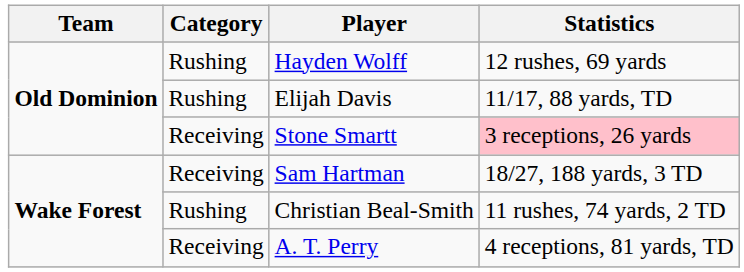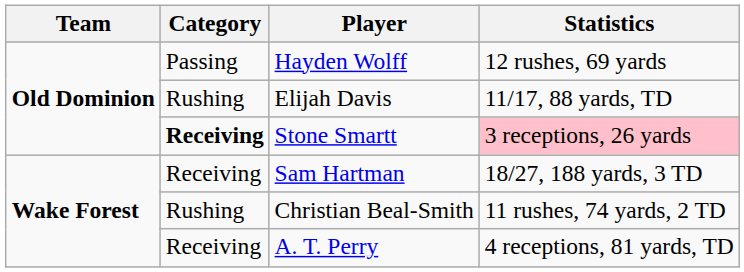(208, 60) Rushing -> (202, 60) Passing
(216, 135) normal -> (215, 135) bold
